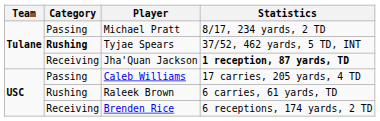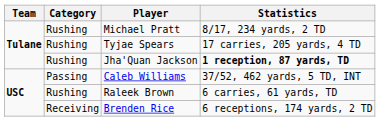(67, 29) Passing -> (67, 29) Rushing
(67, 45) bold -> (67, 45) normal
(282, 45) 37/52, 462 yards, 5 TD, INT -> (282, 45) 17 carries, 205 yards, 4 TD
(73, 61) Receiving -> (67, 61) Rushing
(282, 77) 17 carries, 205 yards, 4 TD -> (282, 77) 37/52, 462 yards, 5 TD, INT
